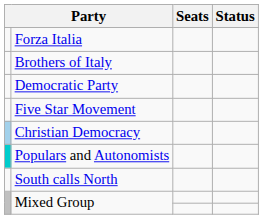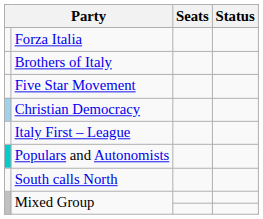- row: (8, 86)
+ row: (8, 133)
